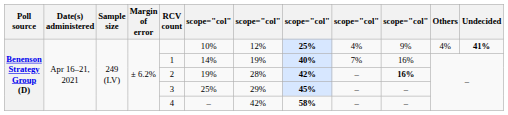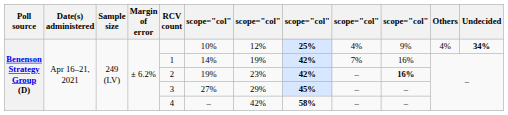(482, 46) 41% -> (482, 46) 34%
(307, 60) 40% -> (307, 60) 42%
(258, 75) 28% -> (258, 75) 23%
(209, 89) 25% -> (209, 89) 27%
